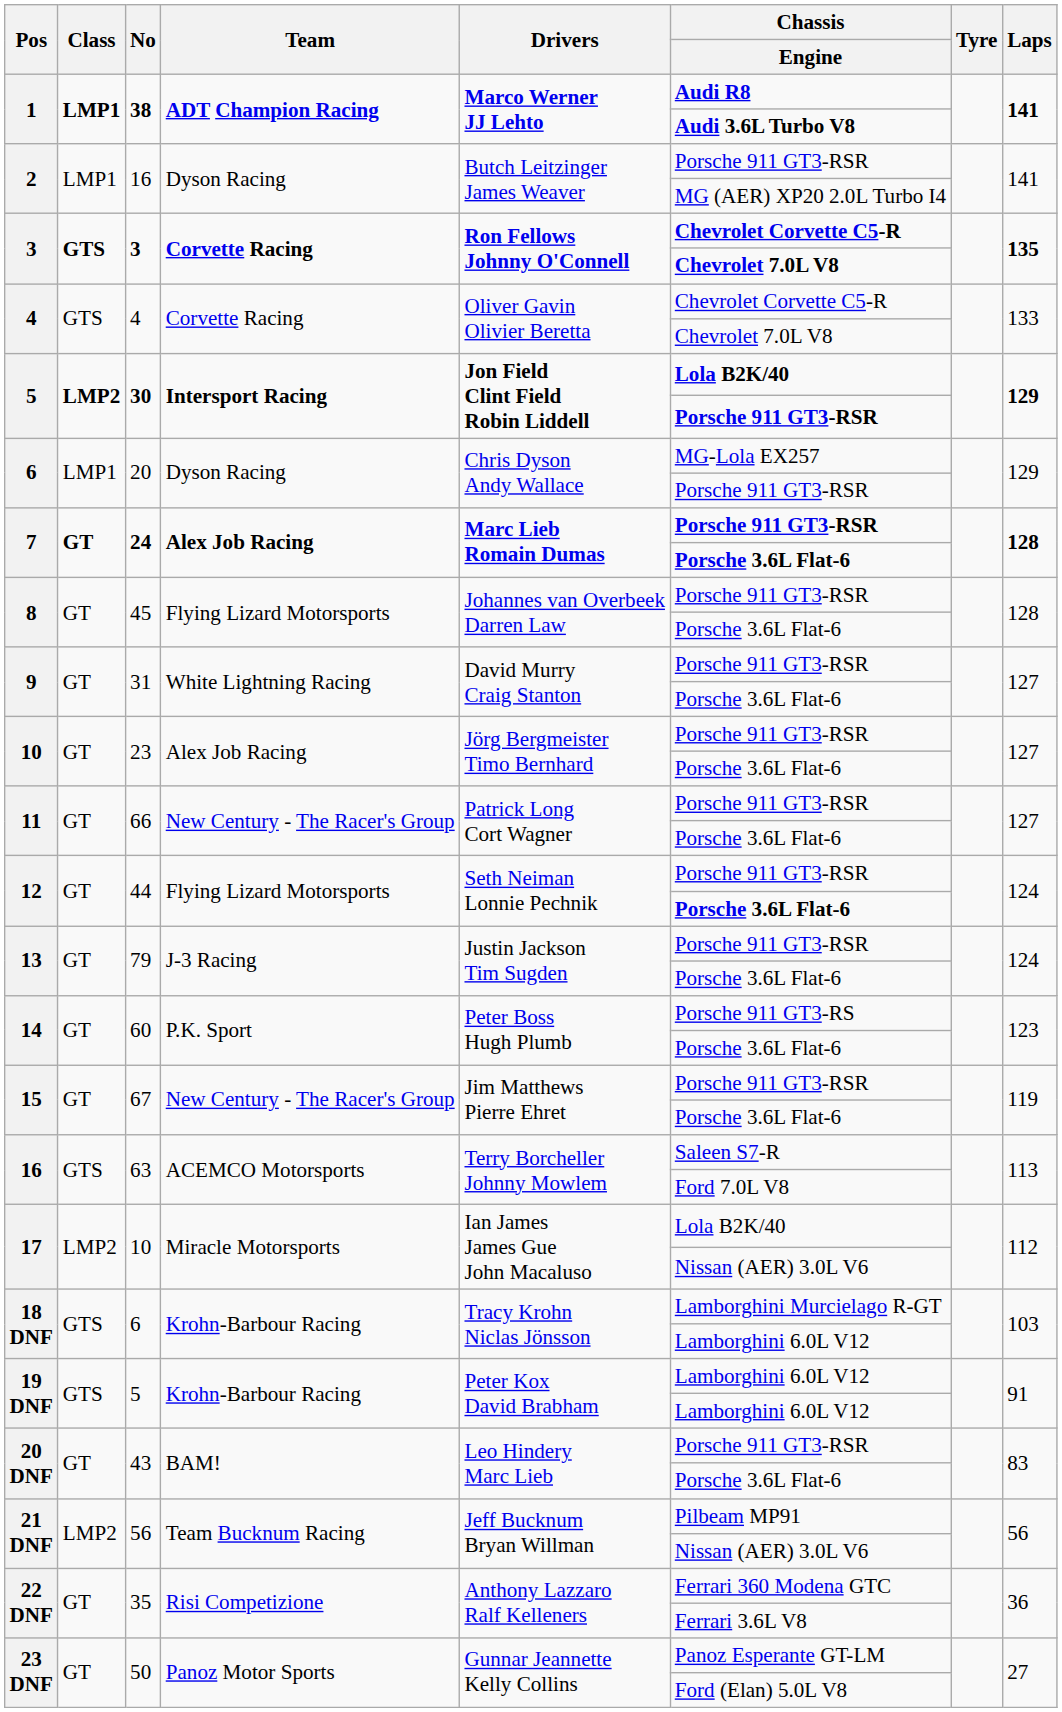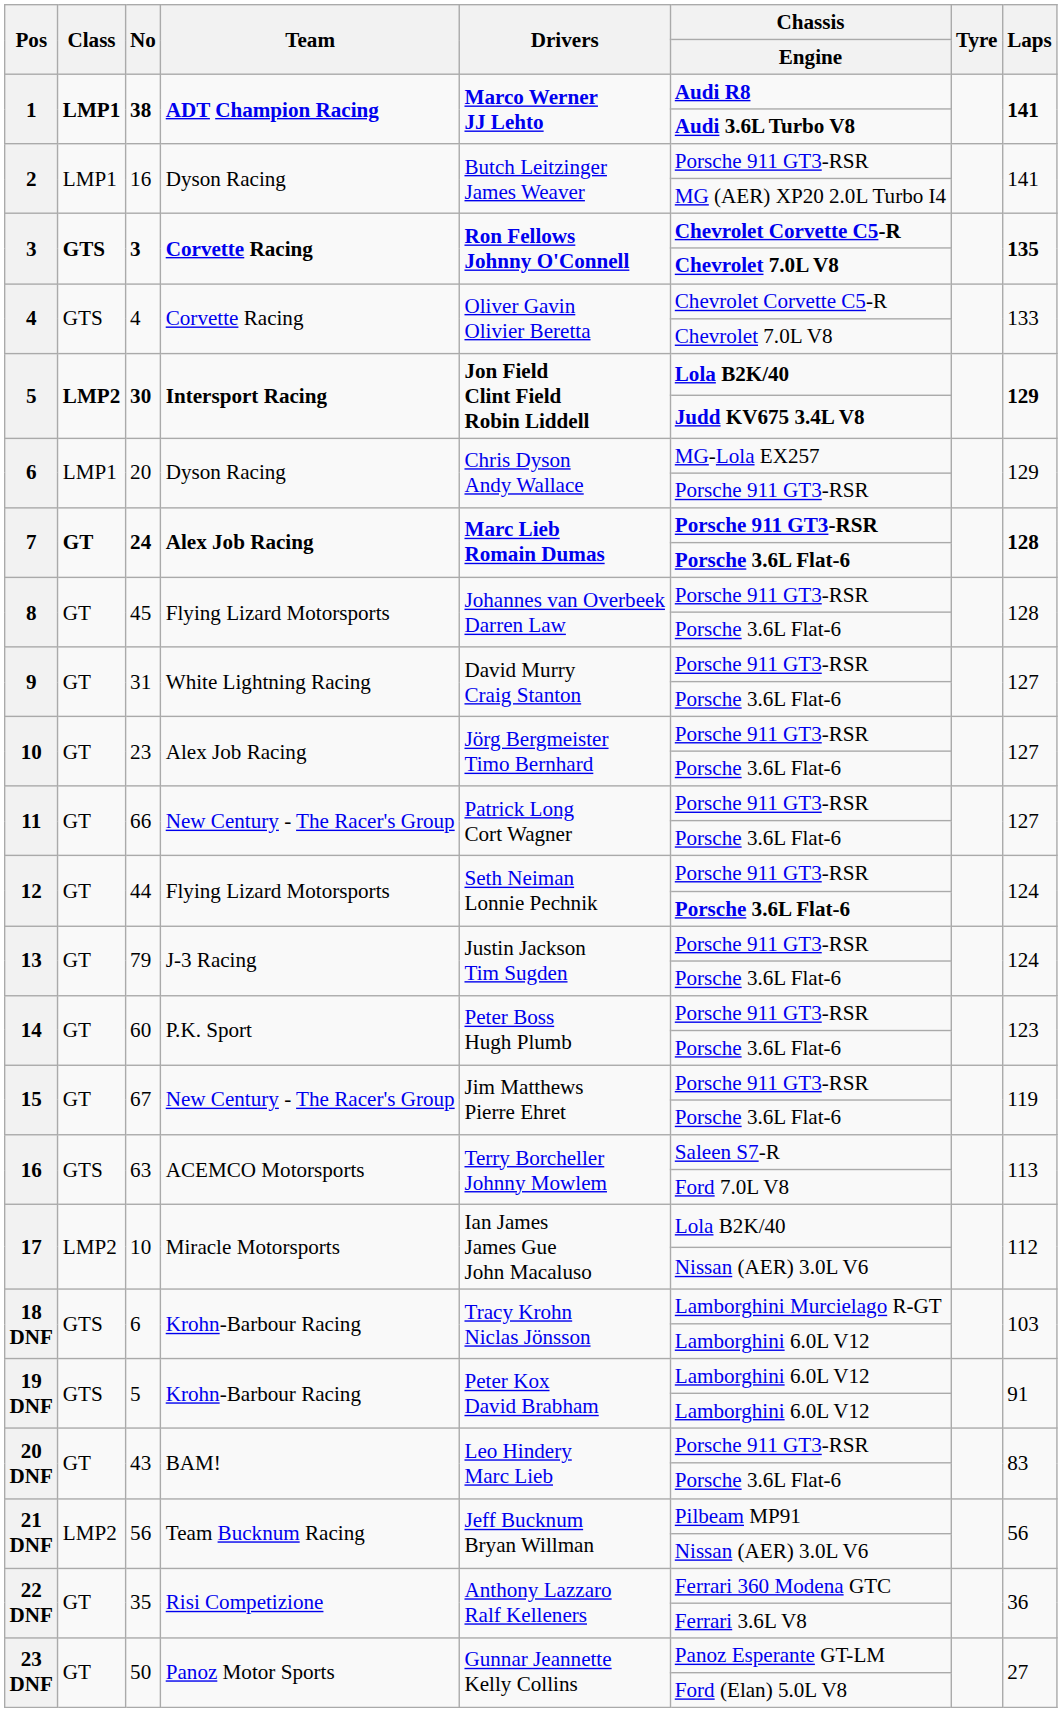(776, 416) Porsche 911 GT3-RSR -> (770, 416) Judd KV675 3.4L V8
(765, 1012) Porsche 911 GT3-RS -> (772, 1012) Porsche 911 GT3-RSR
